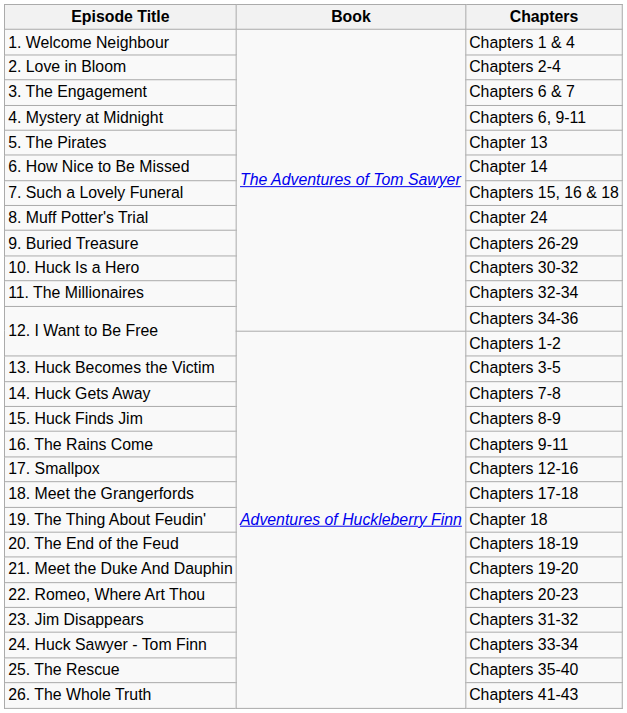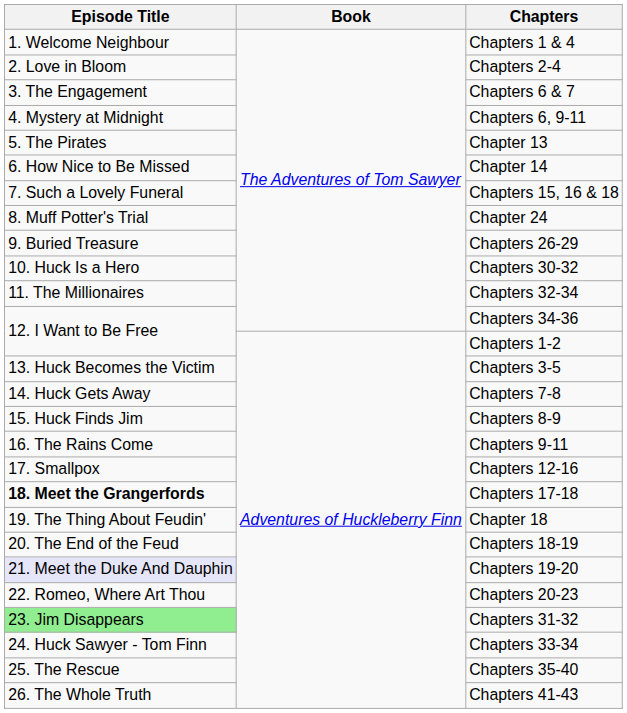(101, 494) normal -> (106, 494) bold
(120, 569) no background -> (120, 569) lavender background
(76, 619) no background -> (76, 619) lightgreen background
